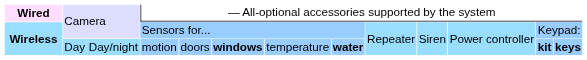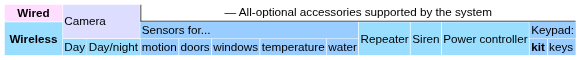(238, 47) bold -> (236, 47) normal
(348, 47) bold -> (343, 47) normal
(568, 47) bold -> (561, 47) normal
